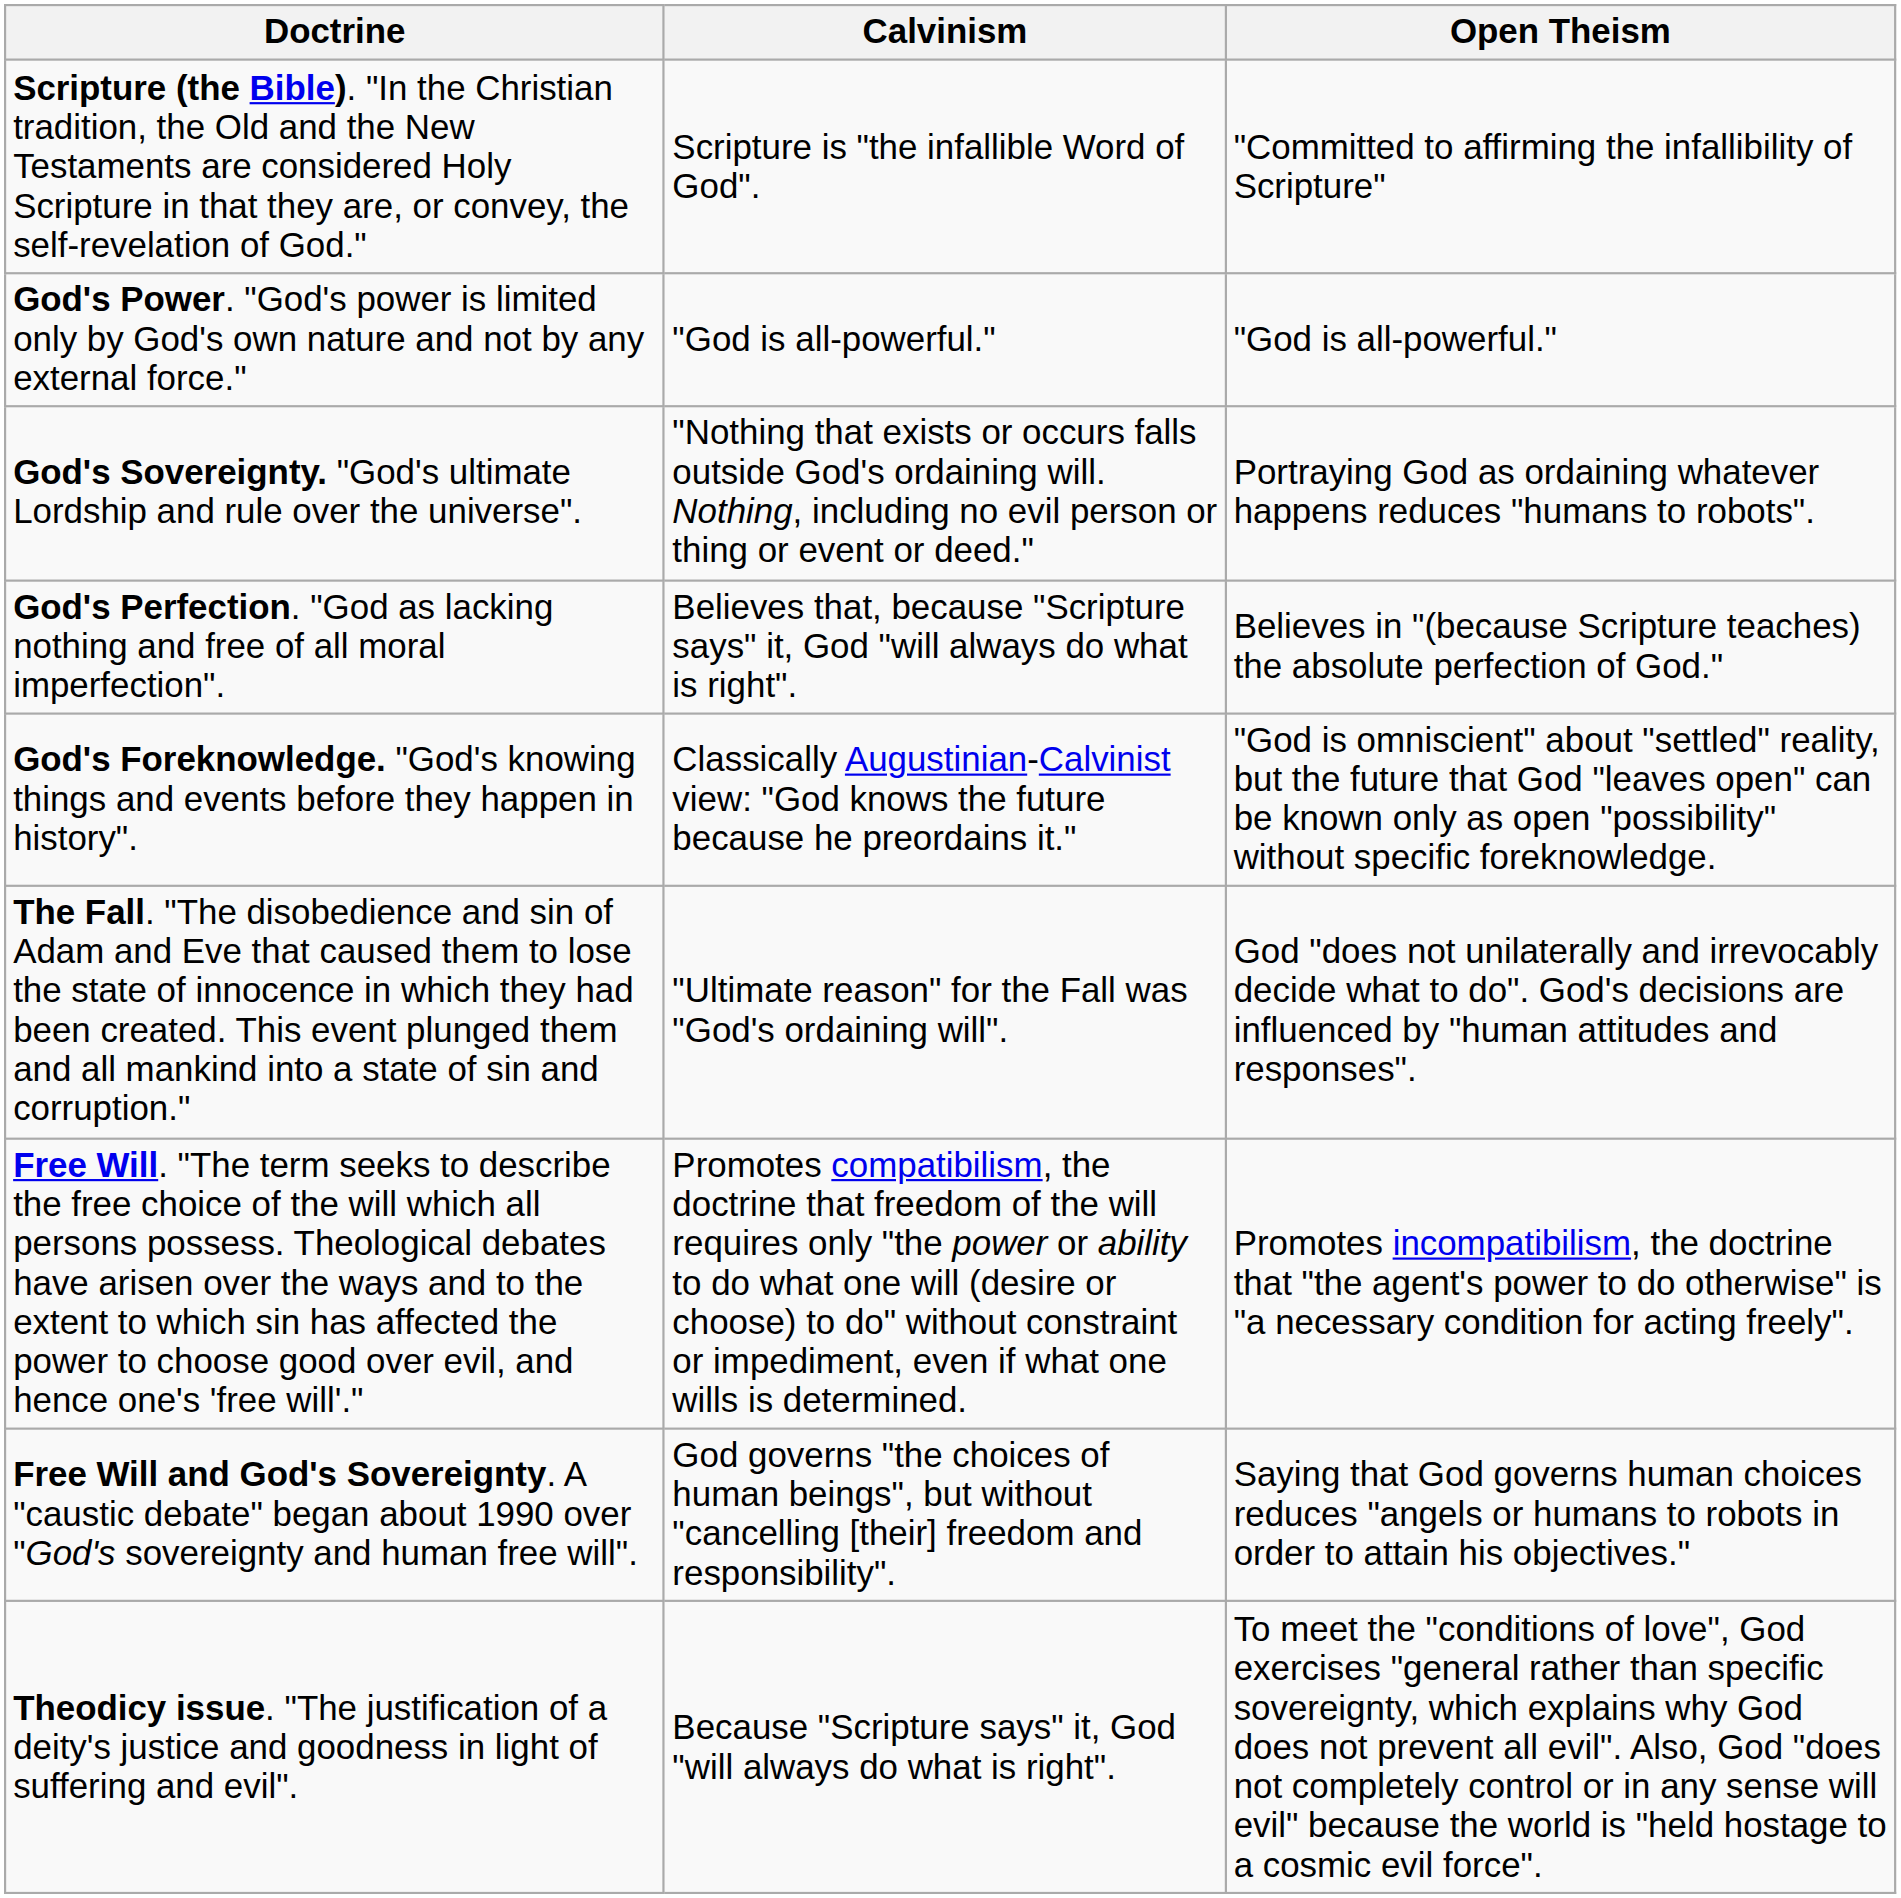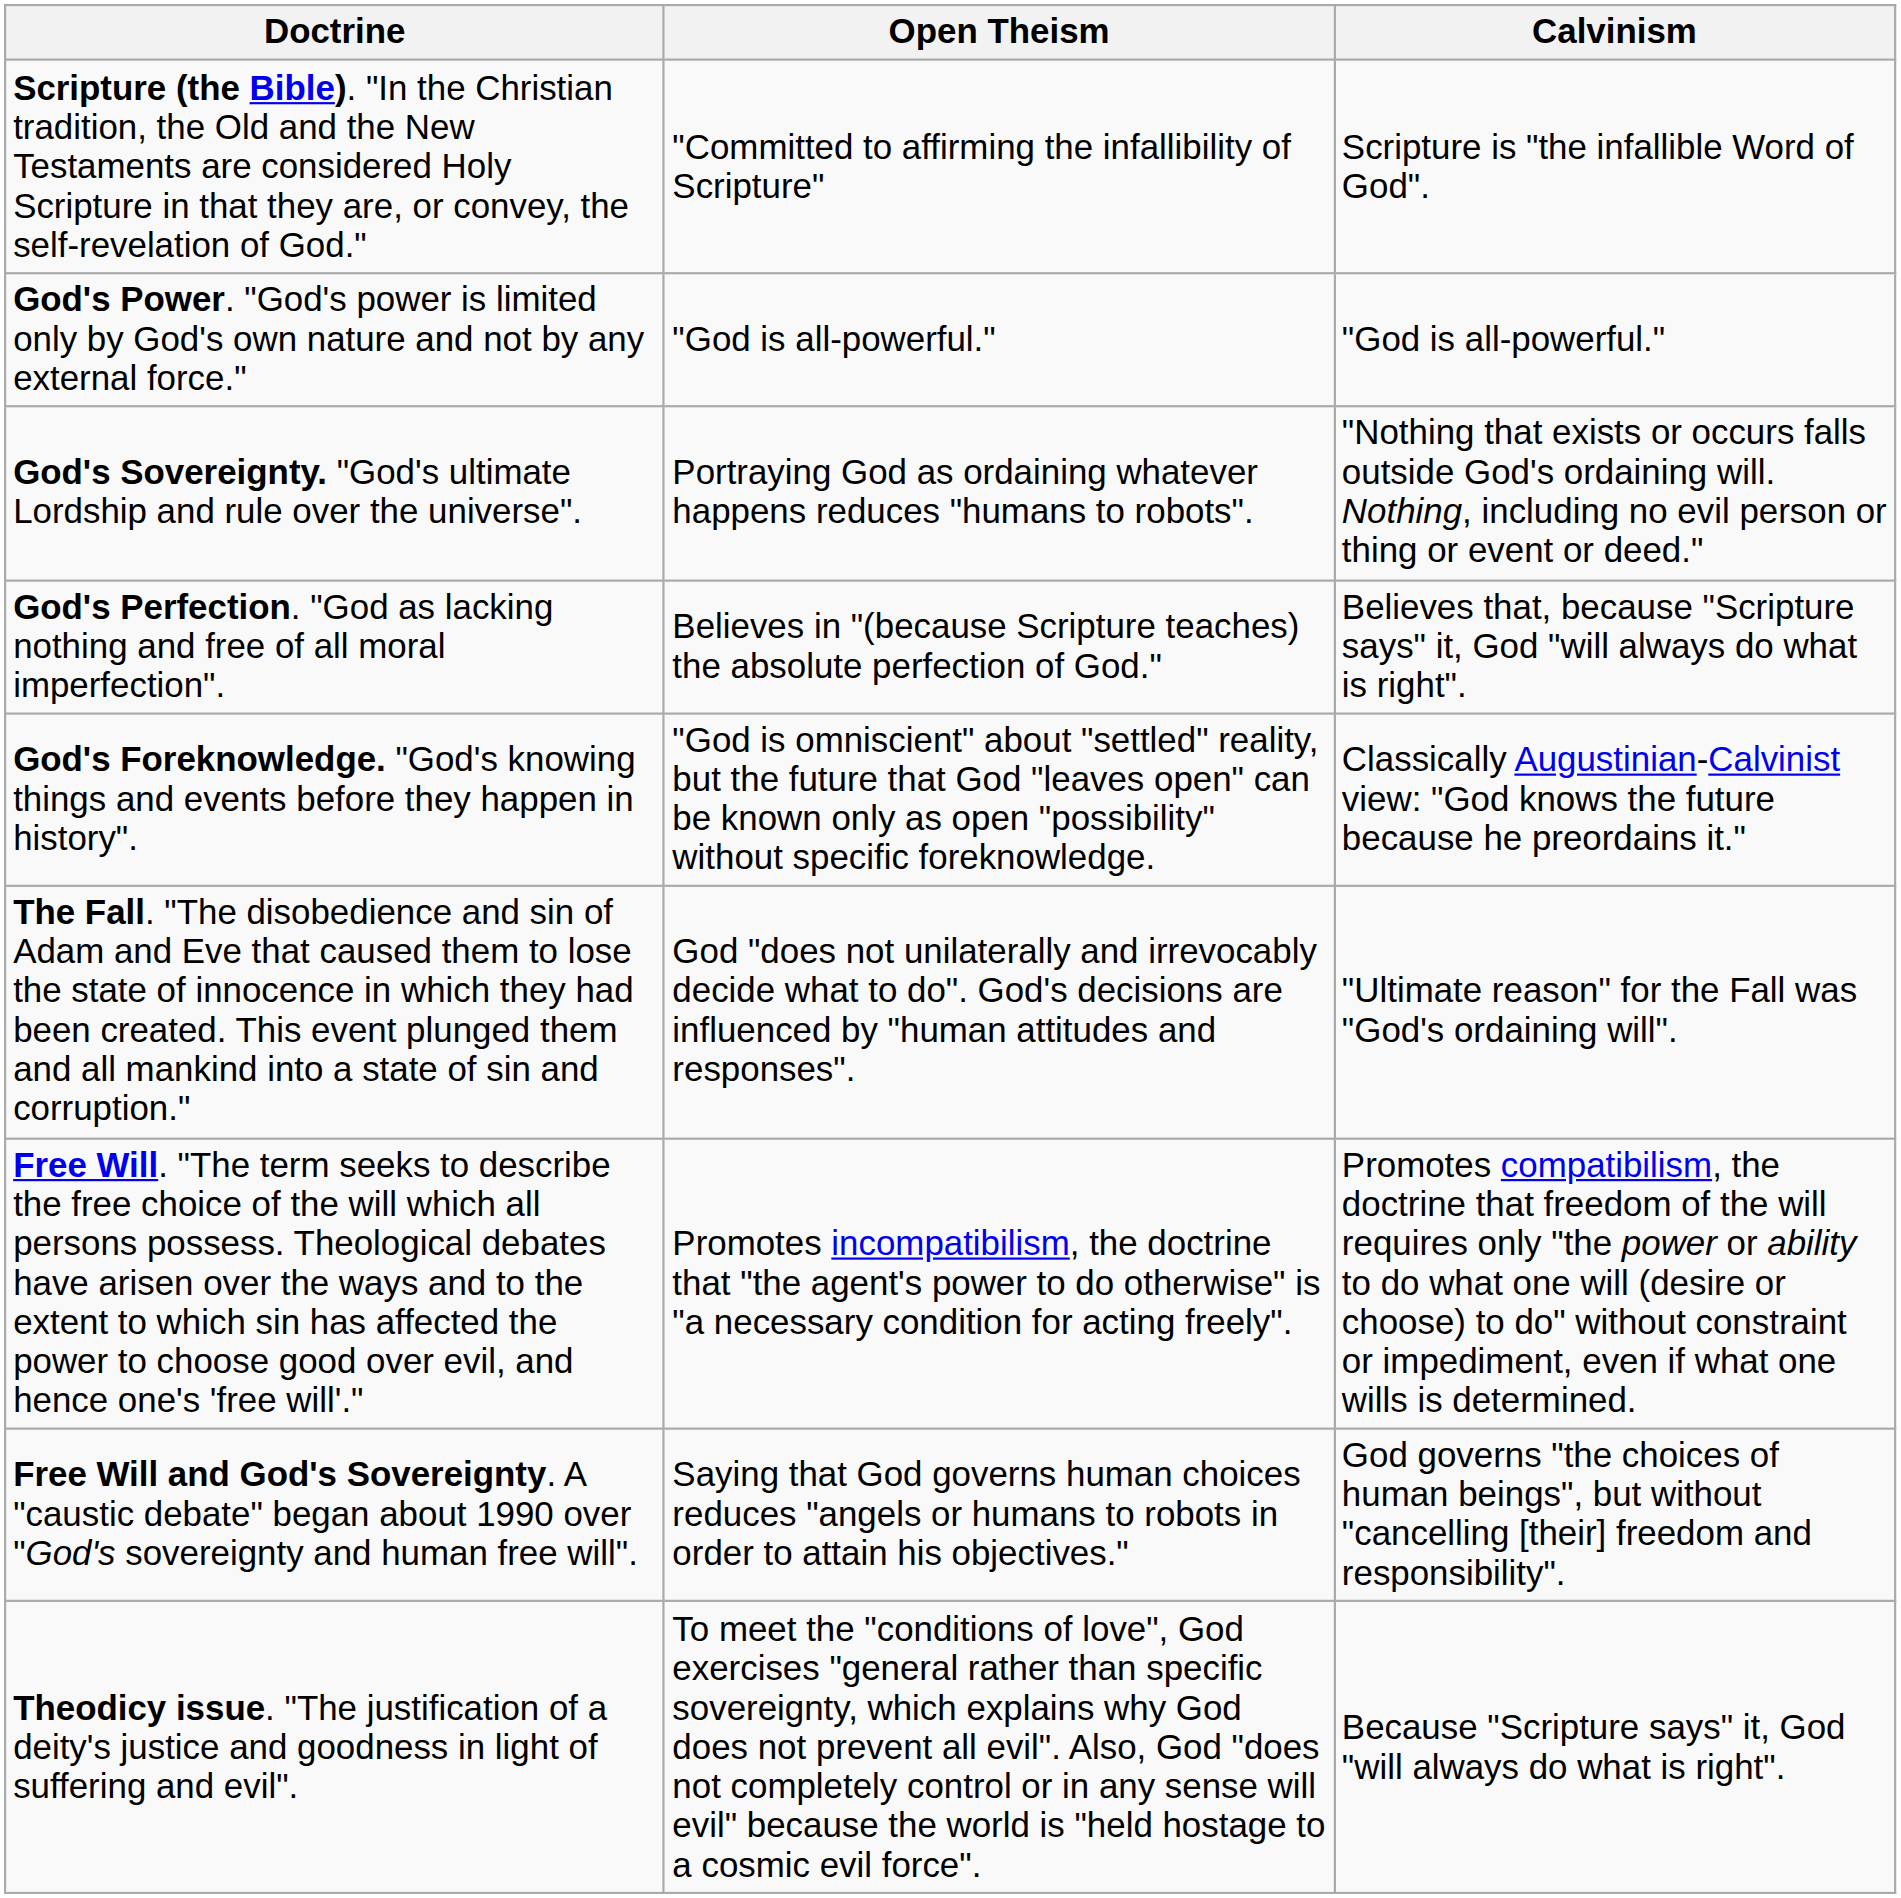columns swapped: (1560, 32) <-> (945, 32)
